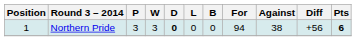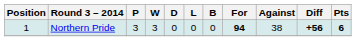(174, 27) bold -> (174, 27) normal
(239, 27) normal -> (239, 27) bold
(314, 27) normal -> (314, 27) bold
